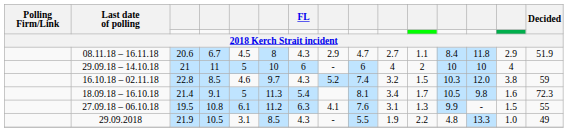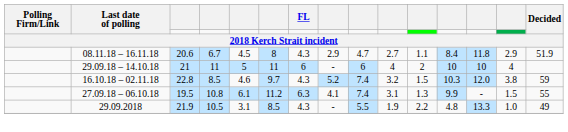(274, 67) 10 -> (274, 67) 11
- row: (121, 94)
(363, 107) 7.6 -> (363, 94) 7.4
